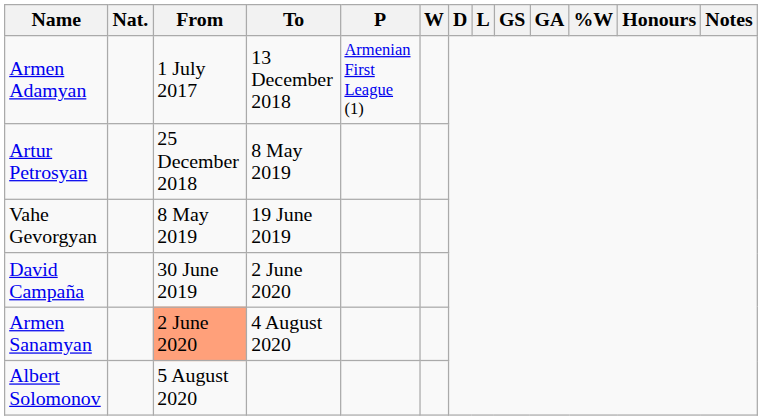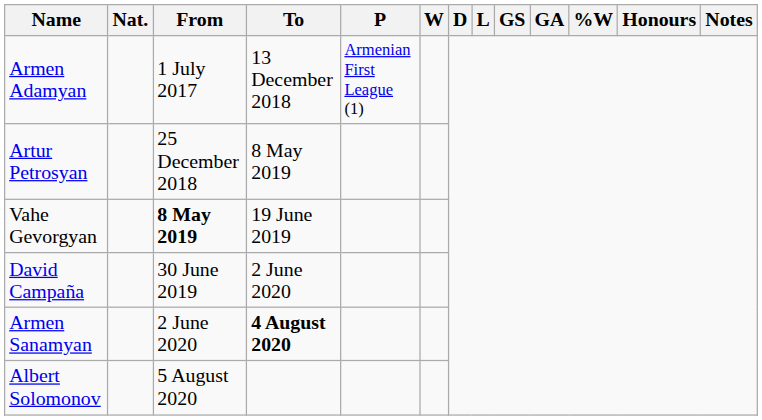(183, 226) normal -> (184, 226) bold
(183, 333) lightsalmon background -> (183, 333) no background
(287, 333) normal -> (288, 333) bold
